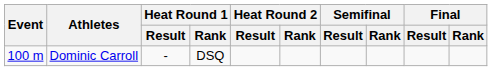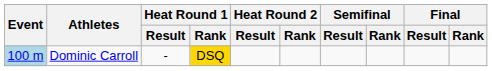(25, 56) no background -> (25, 56) lightblue background
(210, 56) no background -> (210, 56) gold background
